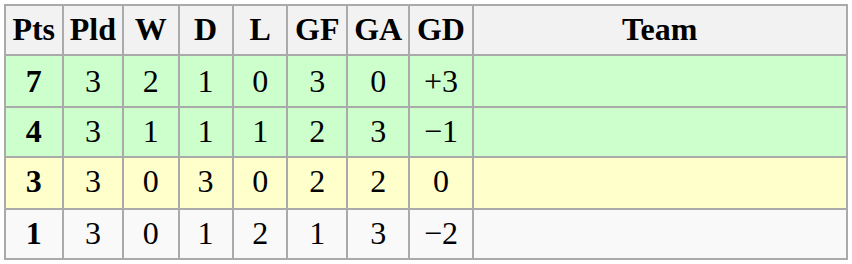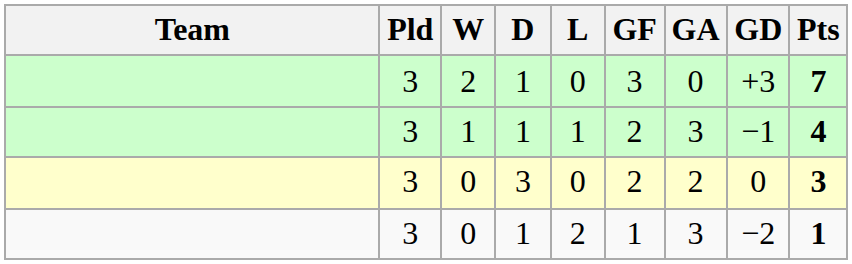columns swapped: (660, 29) <-> (34, 29)
